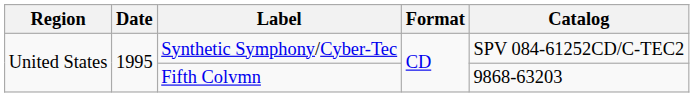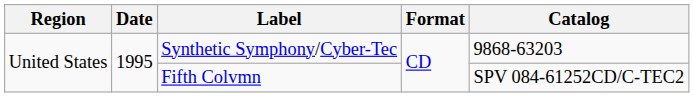(579, 48) SPV 084-61252CD/C-TEC2 -> (518, 48) 9868-63203
(518, 77) 9868-63203 -> (579, 77) SPV 084-61252CD/C-TEC2
